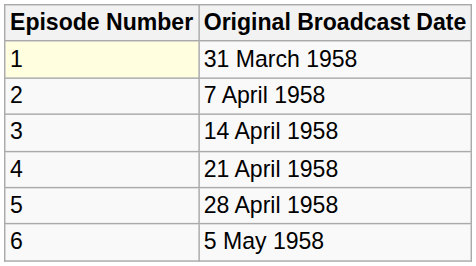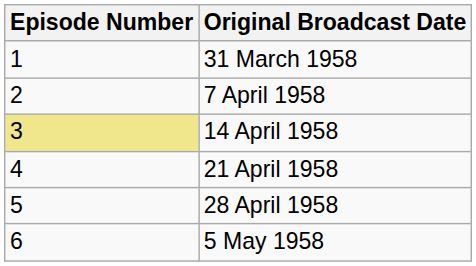(16, 59) lightyellow background -> (16, 59) no background
(16, 132) no background -> (16, 132) khaki background
